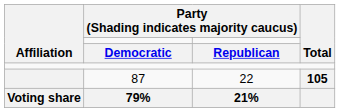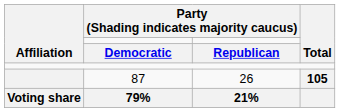(246, 78) 22 -> (246, 78) 26
